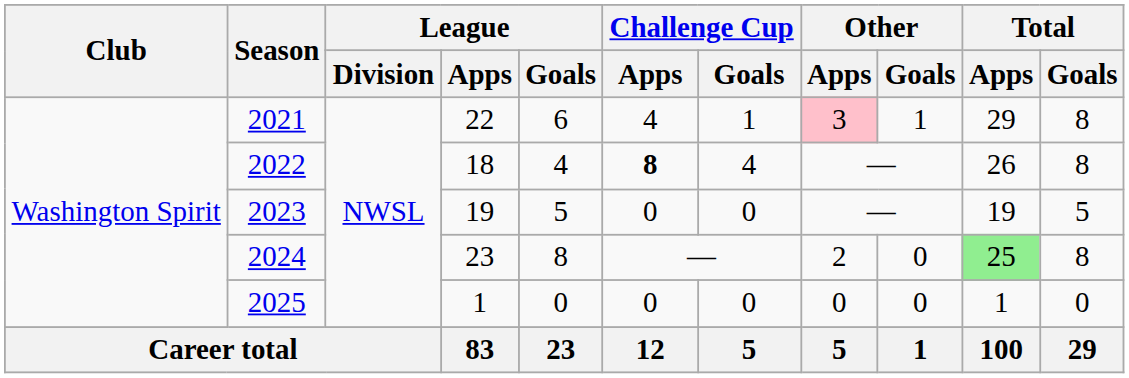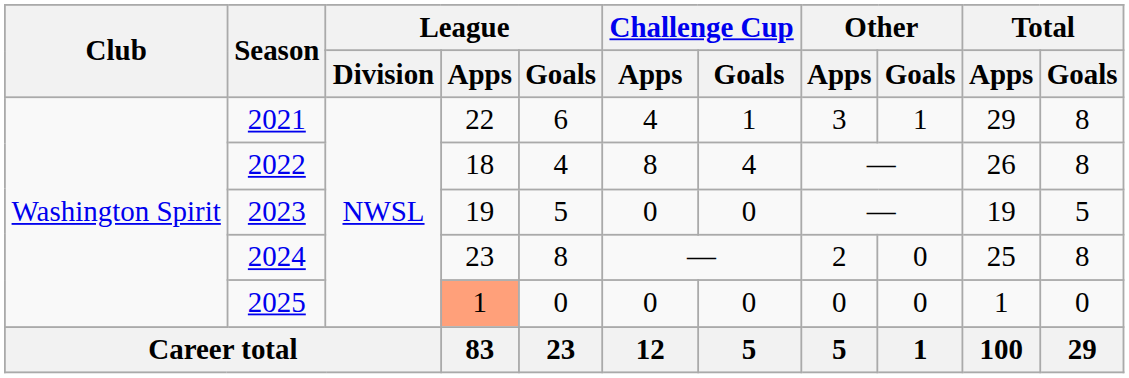(839, 119) pink background -> (839, 119) no background
(650, 165) bold -> (650, 165) normal
(1001, 257) lightgreen background -> (1001, 257) no background
(480, 303) no background -> (480, 303) lightsalmon background
